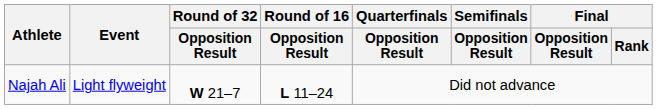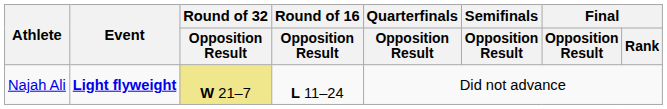(119, 85) normal -> (125, 85) bold
(215, 93) no background -> (226, 93) khaki background
